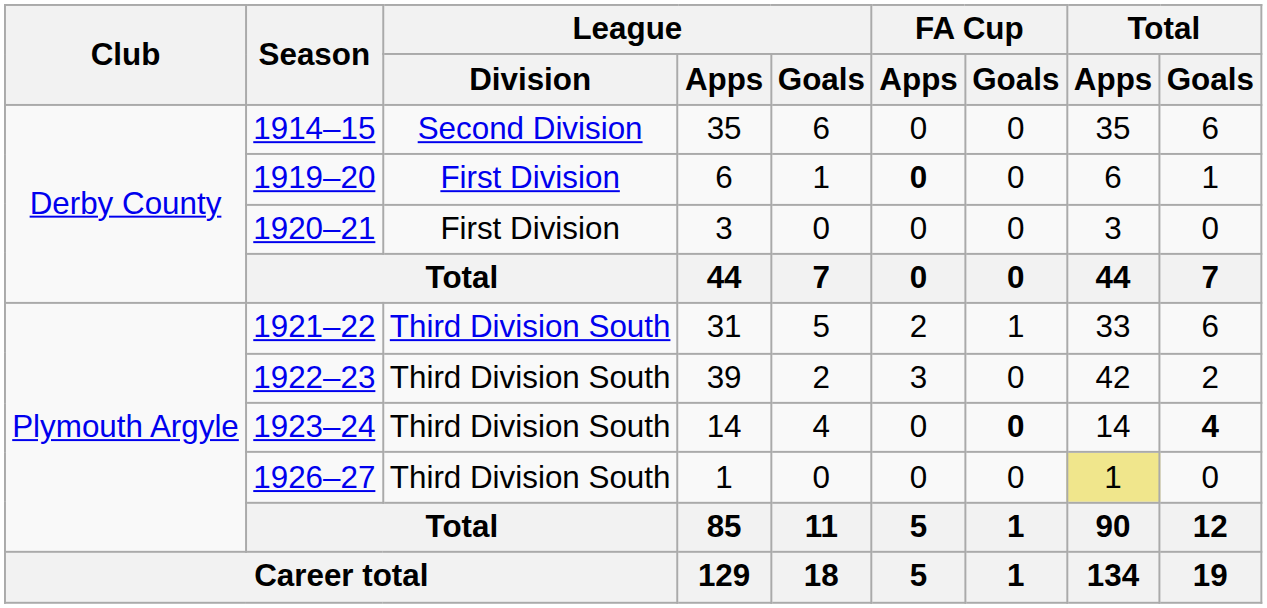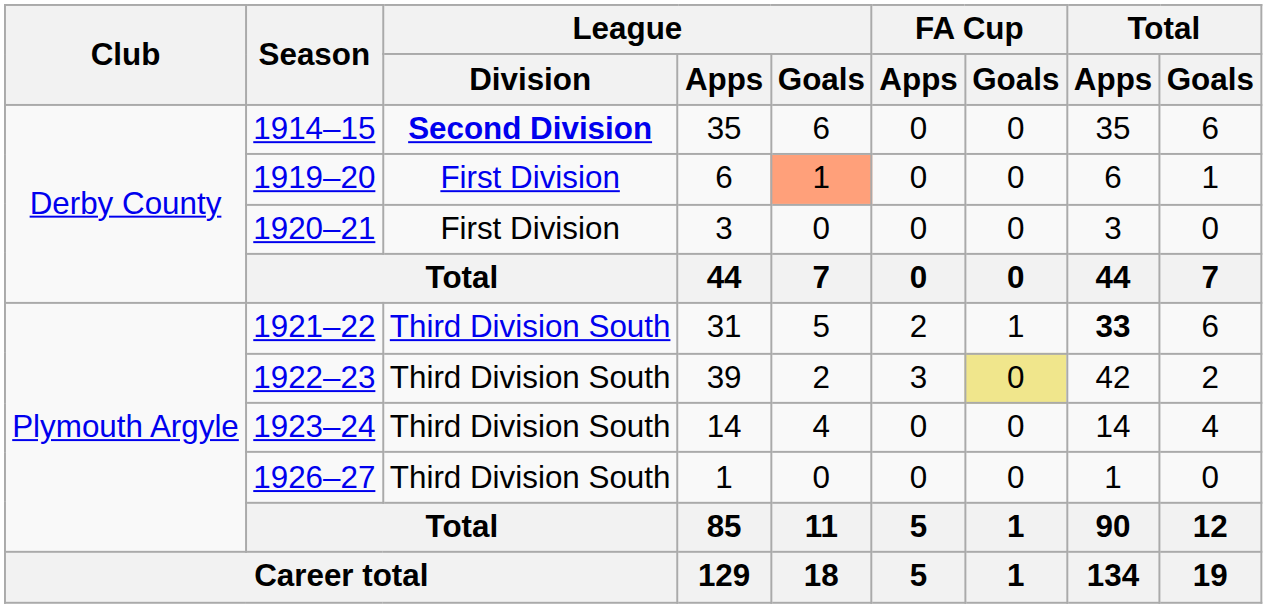(530, 128) normal -> (530, 128) bold
(821, 178) no background -> (821, 178) lightsalmon background
(919, 178) bold -> (919, 178) normal
(1113, 327) normal -> (1113, 327) bold
(1016, 377) no background -> (1016, 377) khaki background
(1016, 427) bold -> (1016, 427) normal
(1210, 427) bold -> (1210, 427) normal
(1113, 476) khaki background -> (1113, 476) no background
